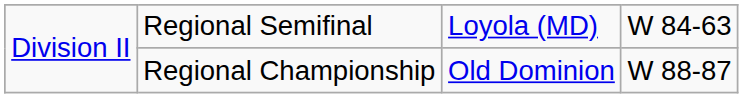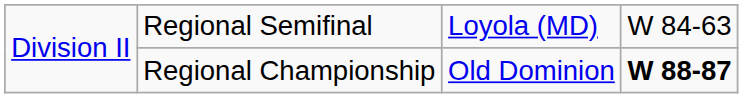(680, 69) normal -> (680, 69) bold
